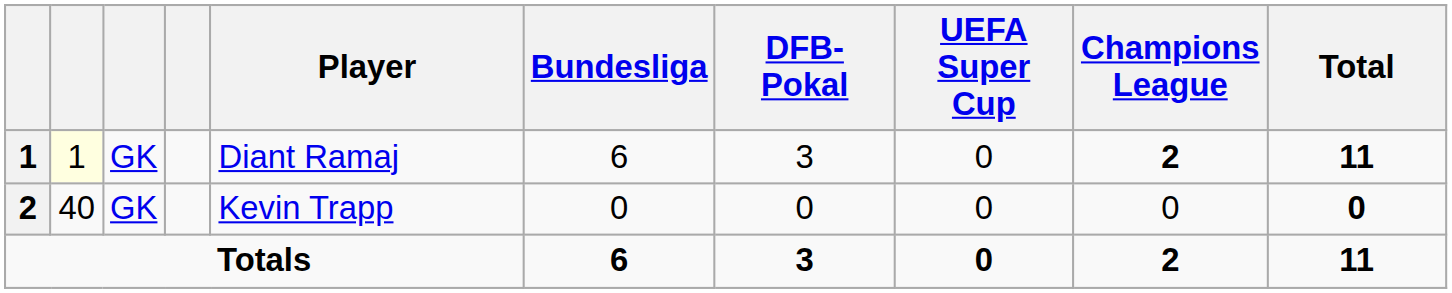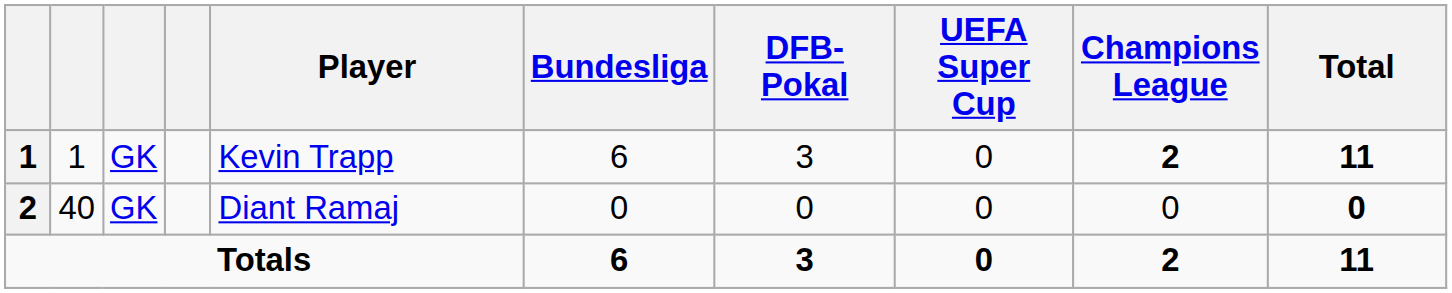(77, 156) lightyellow background -> (77, 156) no background
(309, 156) Diant Ramaj -> (306, 156) Kevin Trapp
(306, 208) Kevin Trapp -> (309, 208) Diant Ramaj
